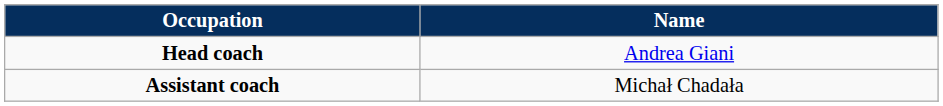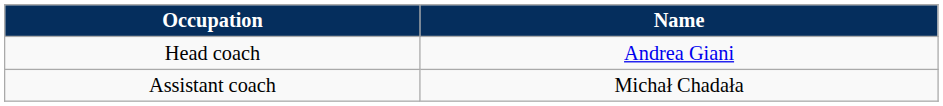(213, 52) bold -> (213, 52) normal
(213, 85) bold -> (213, 85) normal
